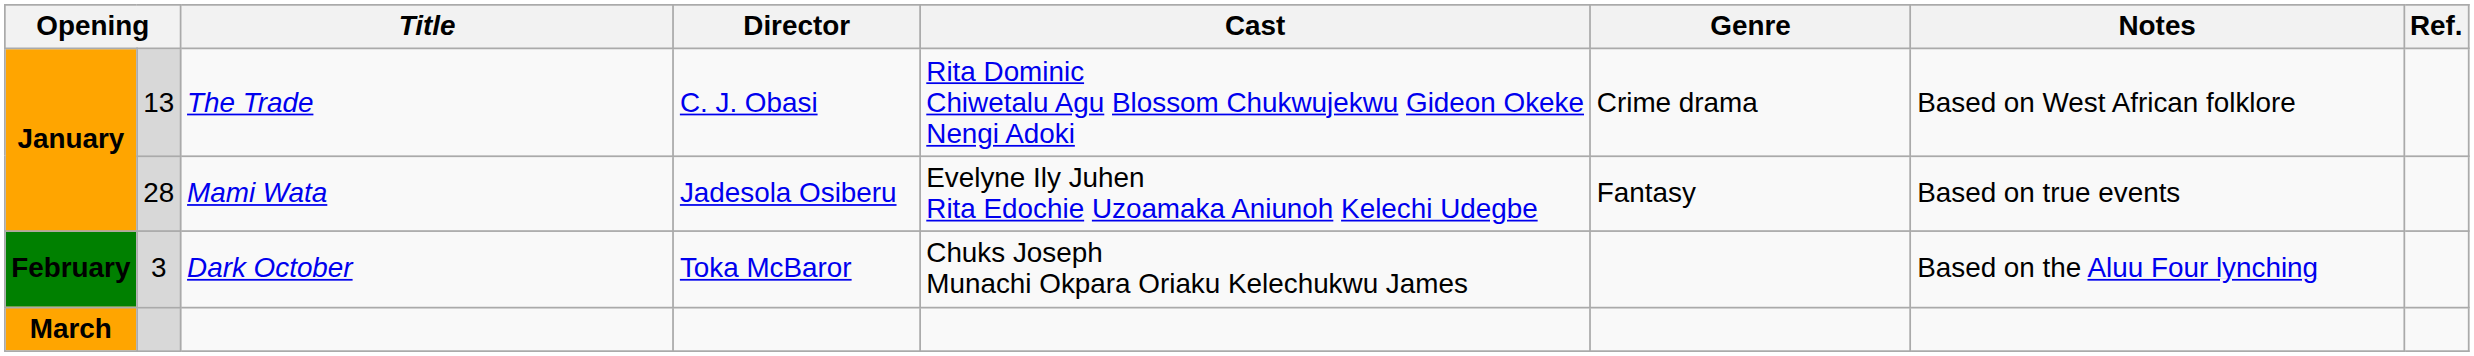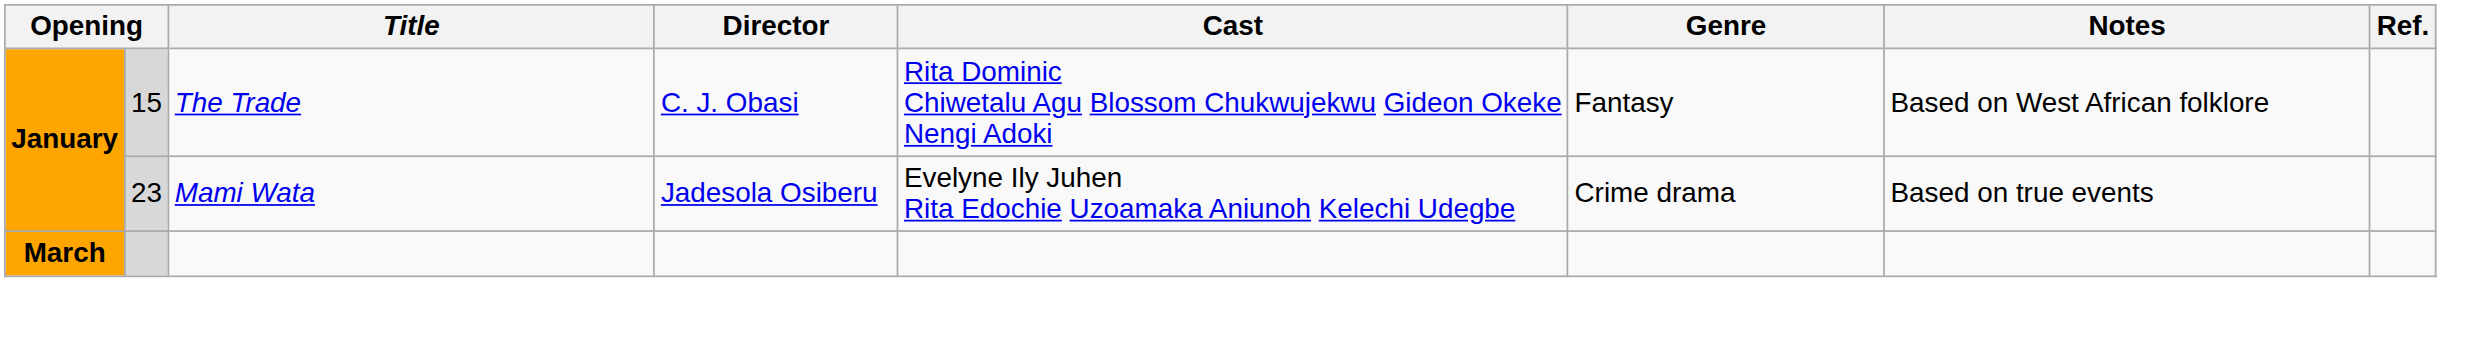(159, 102) 13 -> (146, 102) 15
(1677, 102) Crime drama -> (1624, 102) Fantasy
(159, 193) 28 -> (146, 193) 23
(1646, 193) Fantasy -> (1655, 193) Crime drama
- row: (270, 268)
